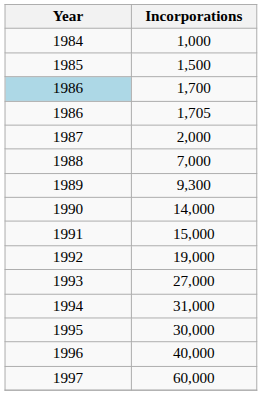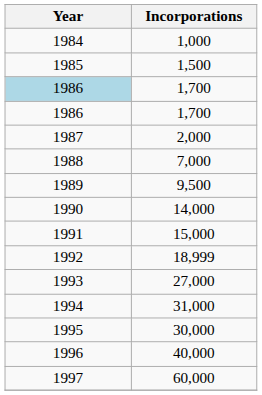(194, 112) 1,705 -> (194, 112) 1,700
(194, 185) 9,300 -> (194, 185) 9,500
(194, 257) 19,000 -> (194, 257) 18,999
